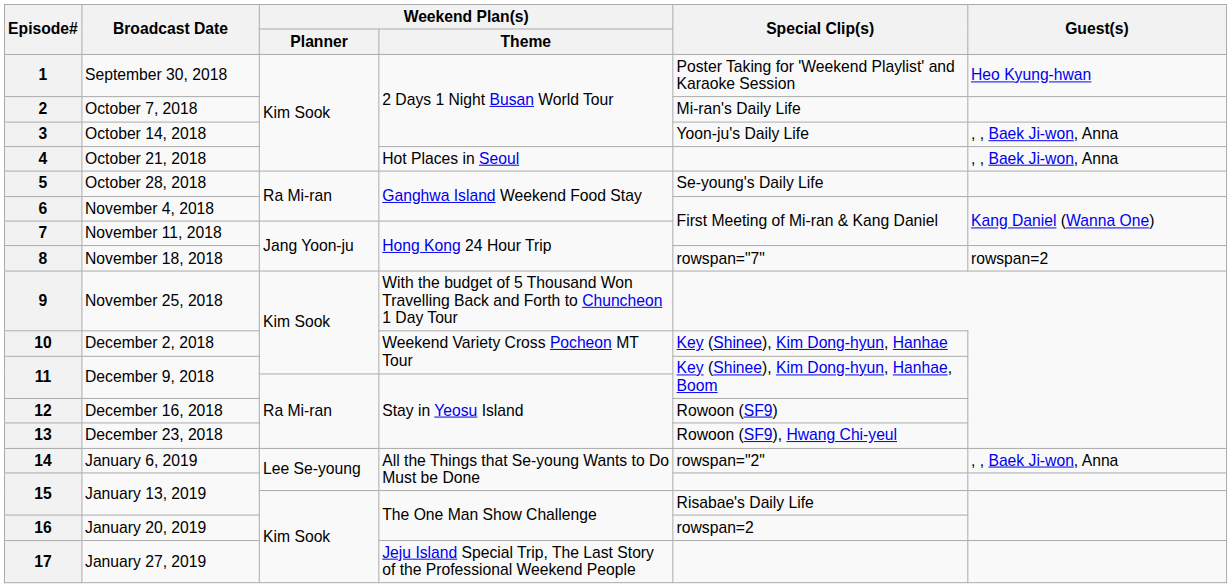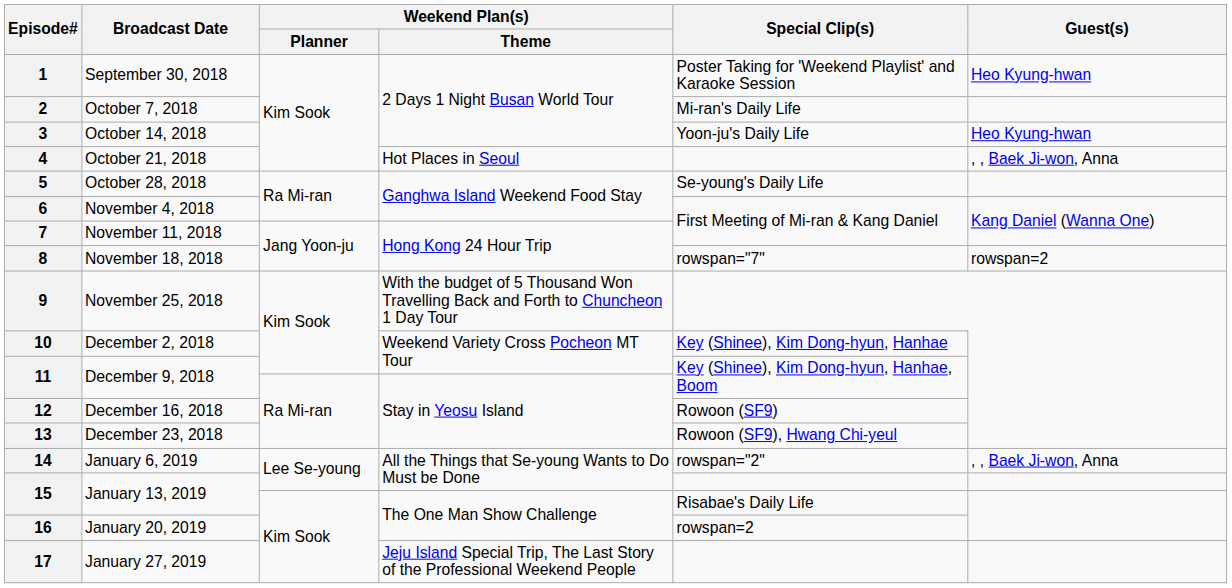(1045, 134) , , Baek Ji-won, Anna -> (1031, 134) Heo Kyung-hwan
